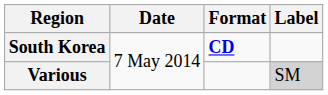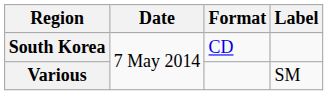(222, 47) bold -> (221, 47) normal
(288, 75) lightgrey background -> (288, 75) no background
